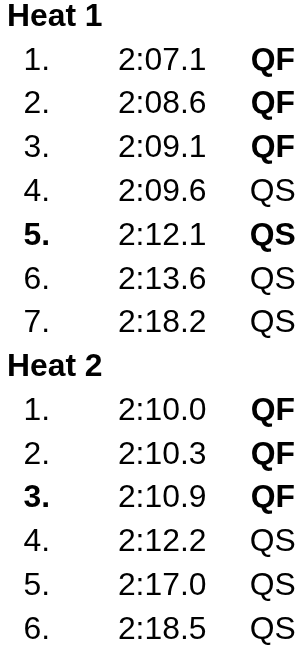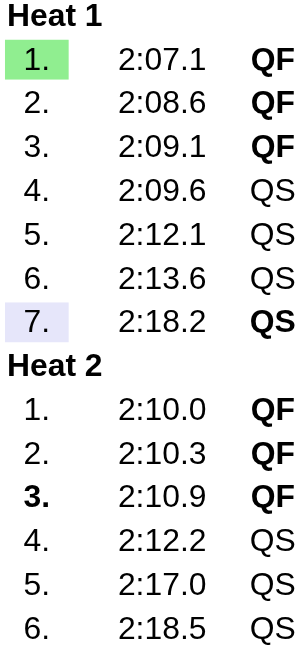(37, 59) no background -> (37, 59) lightgreen background
(37, 234) bold -> (37, 234) normal
(273, 234) bold -> (273, 234) normal
(37, 321) no background -> (37, 321) lavender background
(273, 321) normal -> (273, 321) bold
